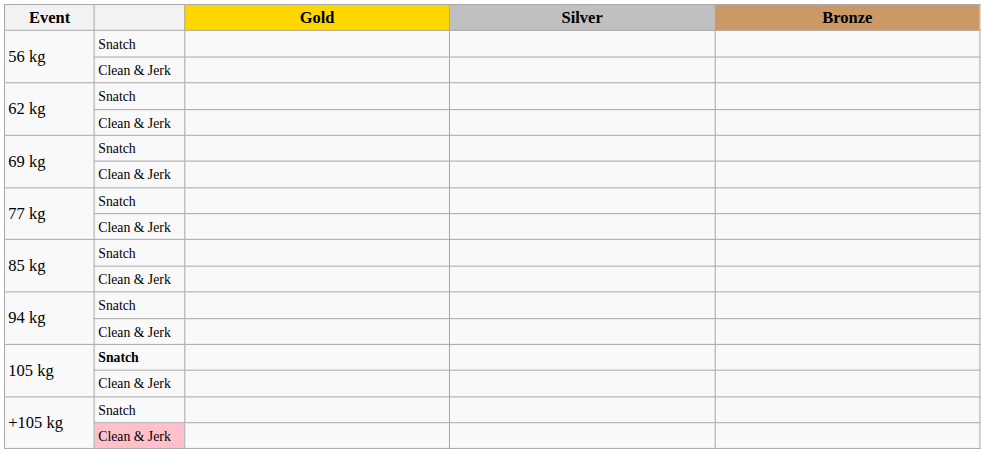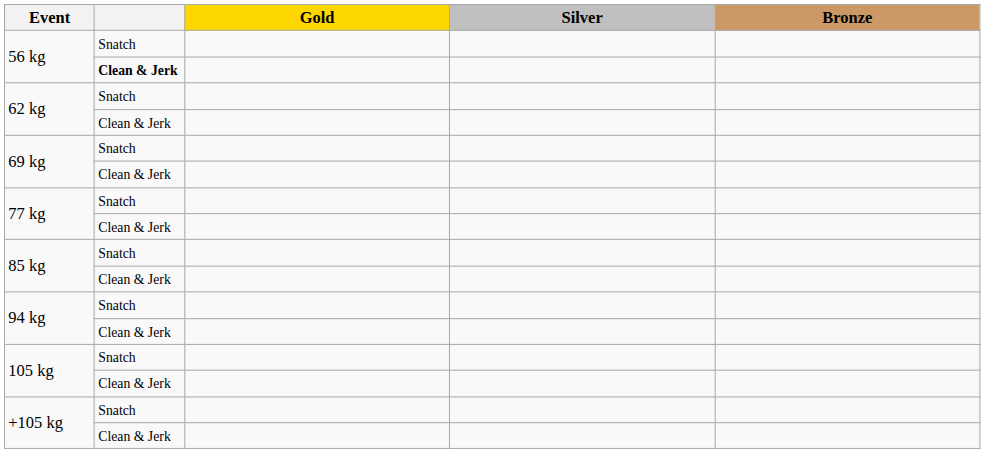(135, 70) normal -> (138, 69) bold
(119, 357) bold -> (117, 358) normal
(135, 436) pink background -> (135, 436) no background
